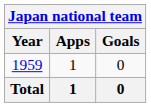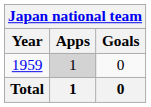(73, 65) no background -> (73, 65) lightgrey background
